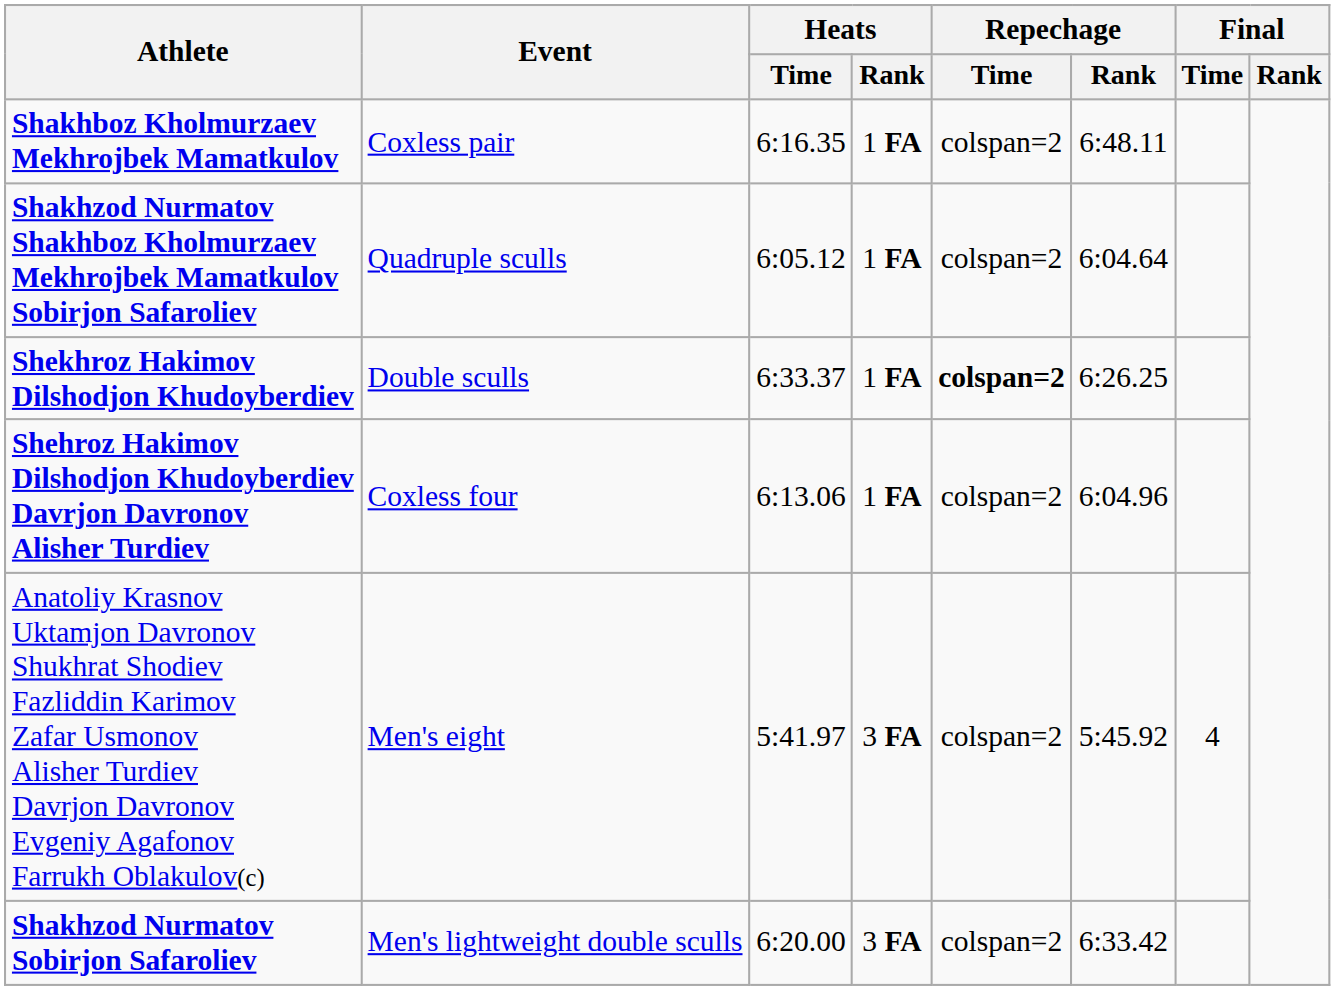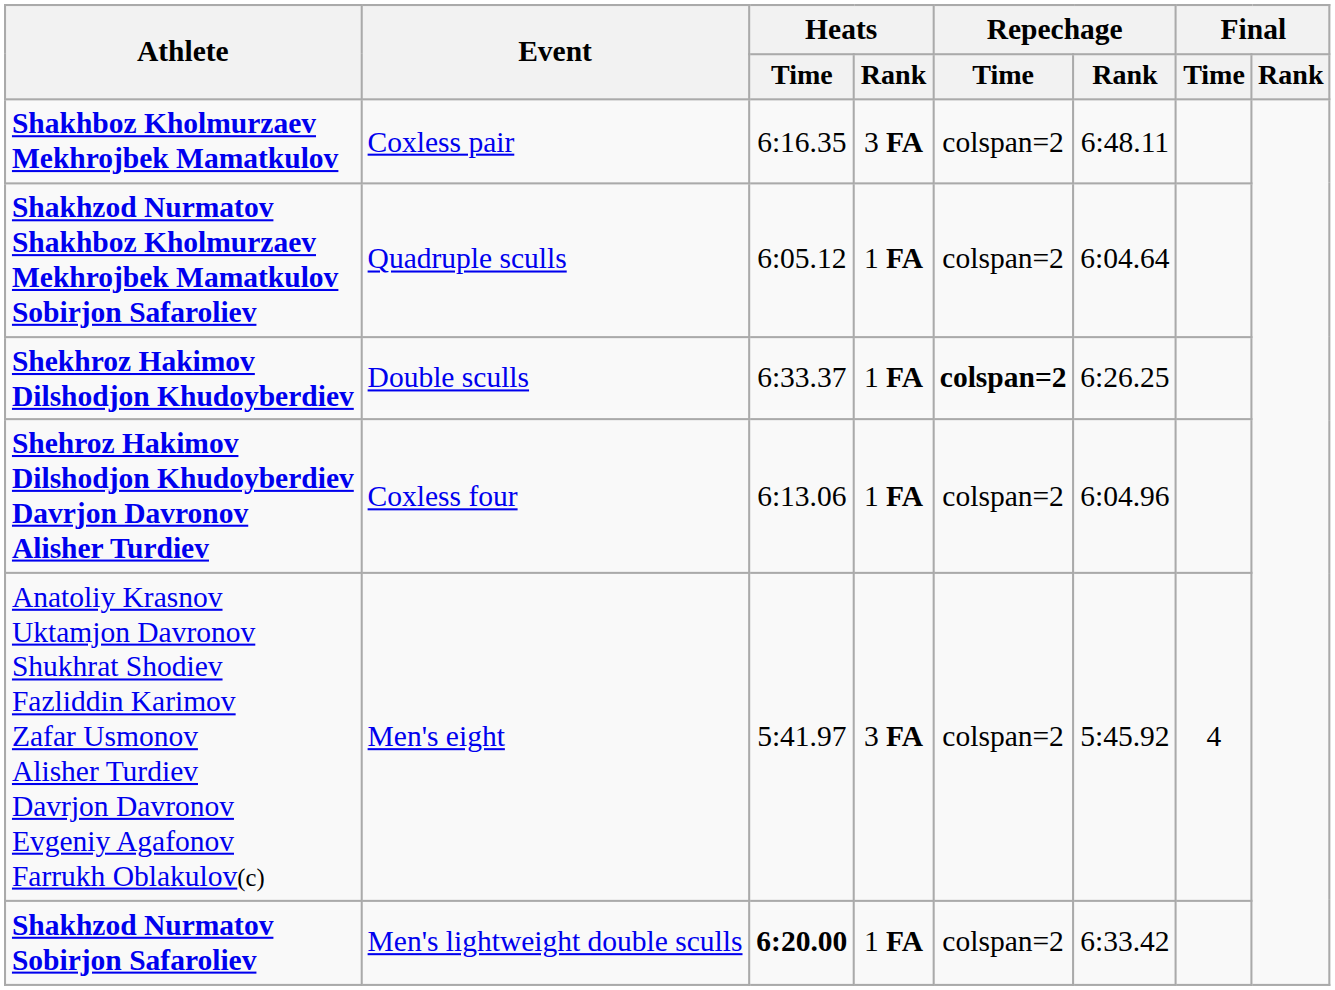(892, 141) 1 FA -> (894, 141) 3 FA
(801, 942) normal -> (802, 942) bold
(892, 942) 3 FA -> (894, 942) 1 FA
